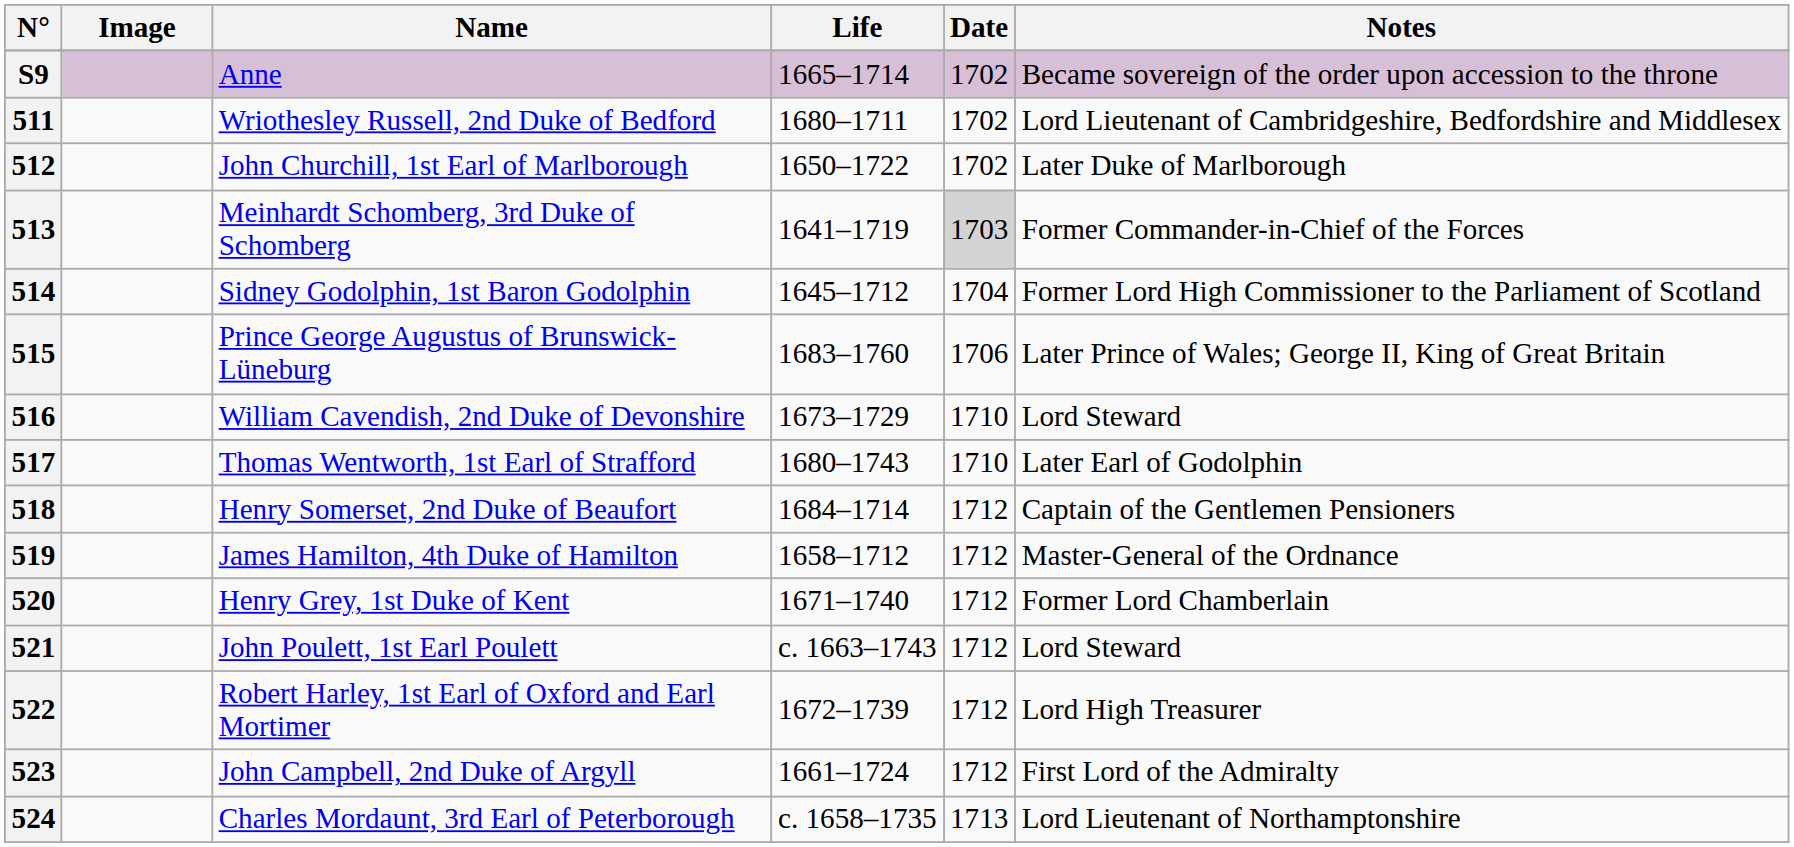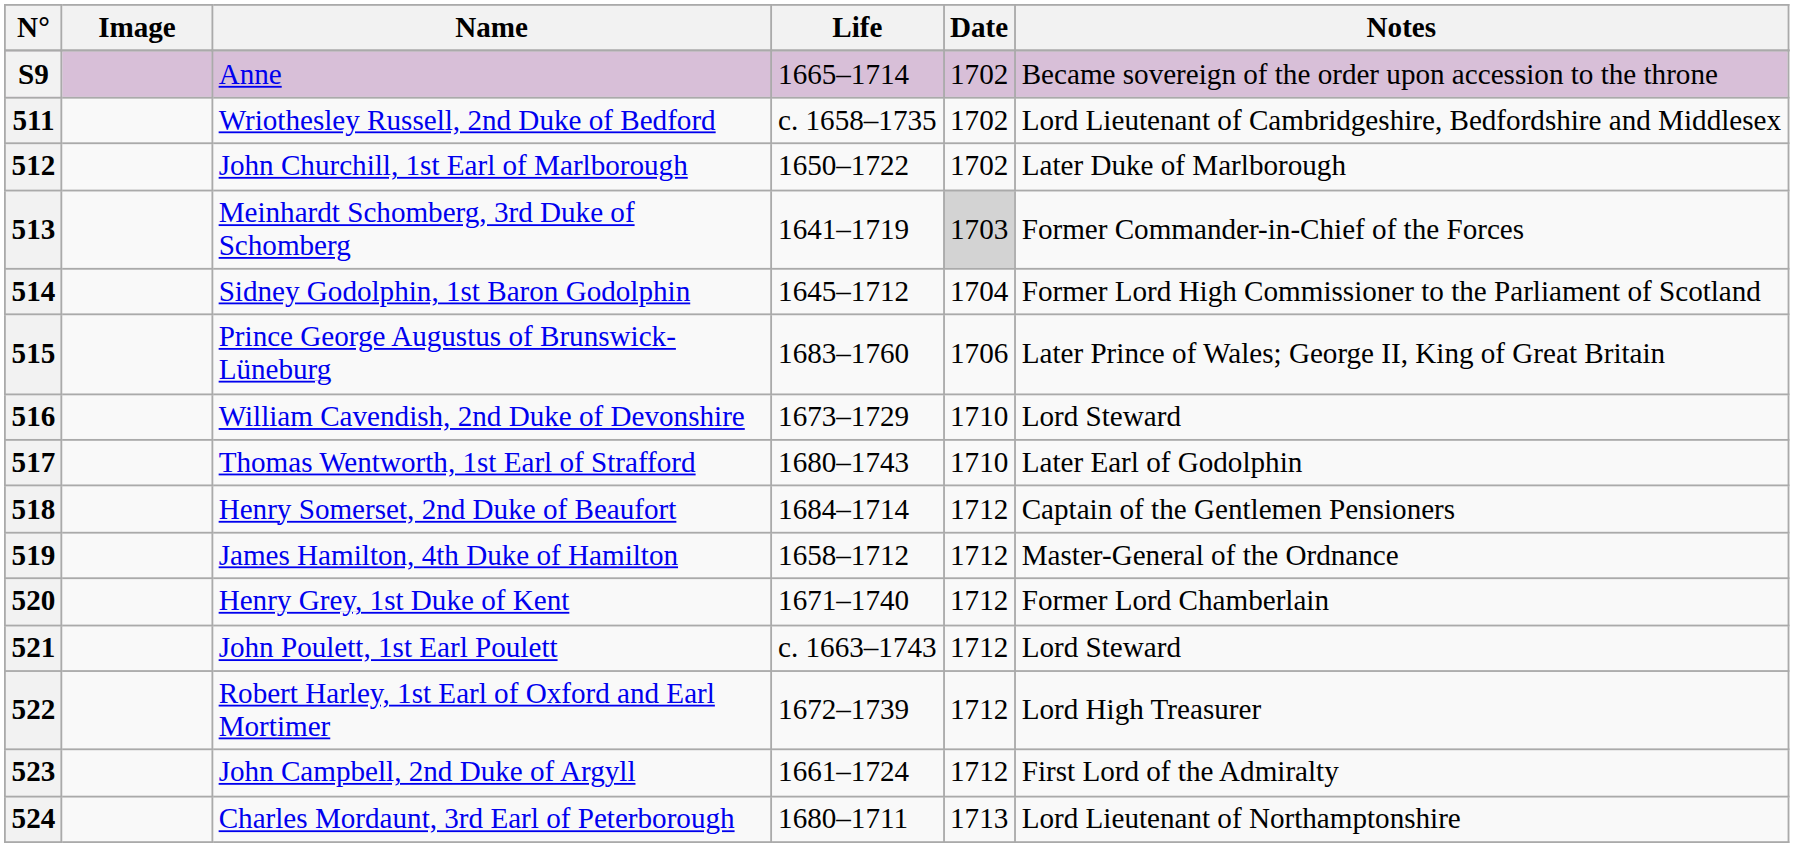(843, 119) 1680–1711 -> (857, 119) c. 1658–1735
(857, 818) c. 1658–1735 -> (843, 818) 1680–1711
